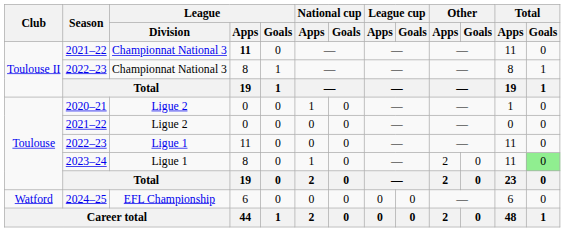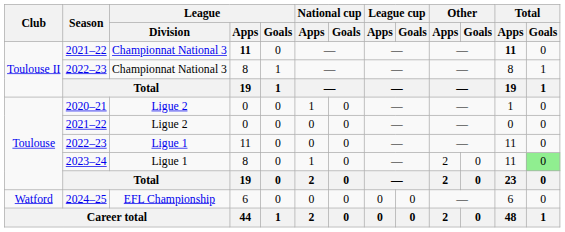(510, 50) normal -> (510, 50) bold
